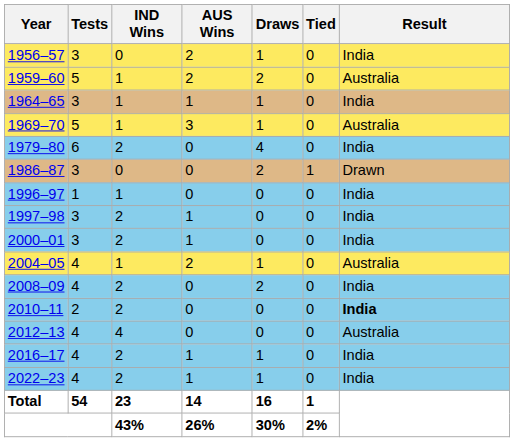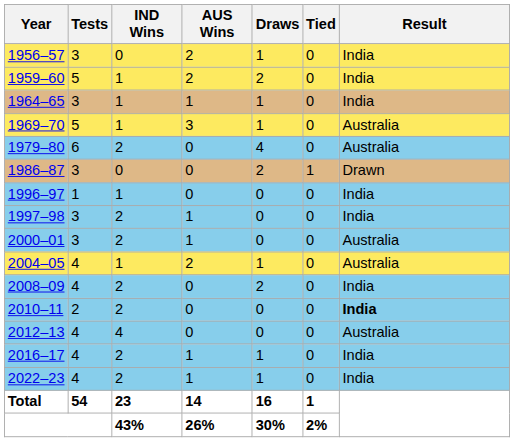(371, 78) Australia -> (358, 78) India
(358, 147) India -> (371, 147) Australia
(358, 240) India -> (371, 240) Australia
